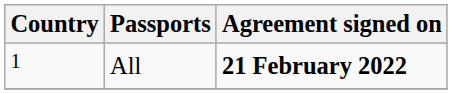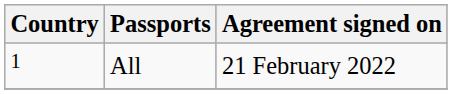(314, 66) bold -> (309, 66) normal
